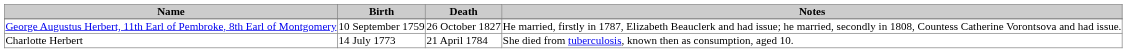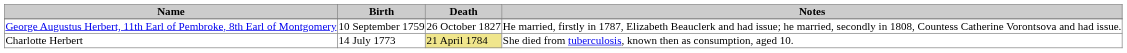(457, 40) no background -> (457, 40) khaki background
